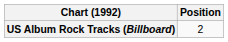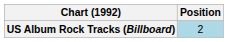(200, 29) no background -> (200, 29) lightblue background
